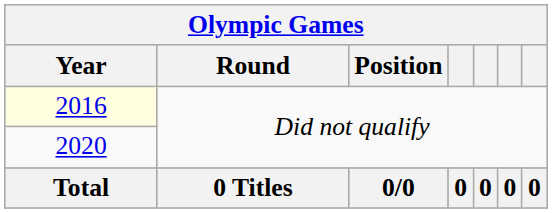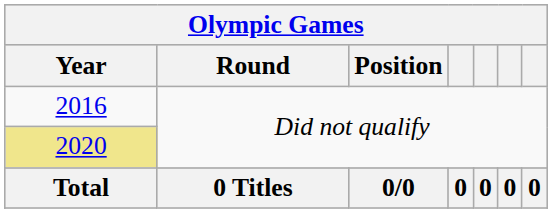(81, 106) lightyellow background -> (81, 106) no background
(81, 146) no background -> (81, 146) khaki background
